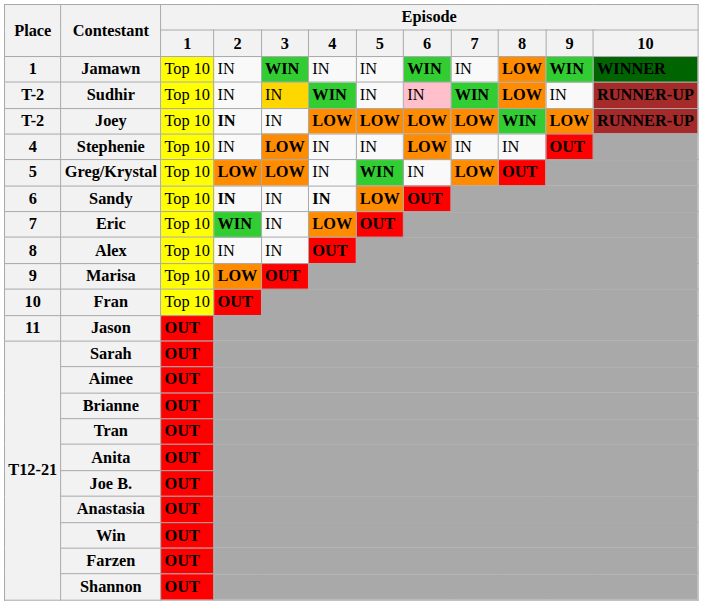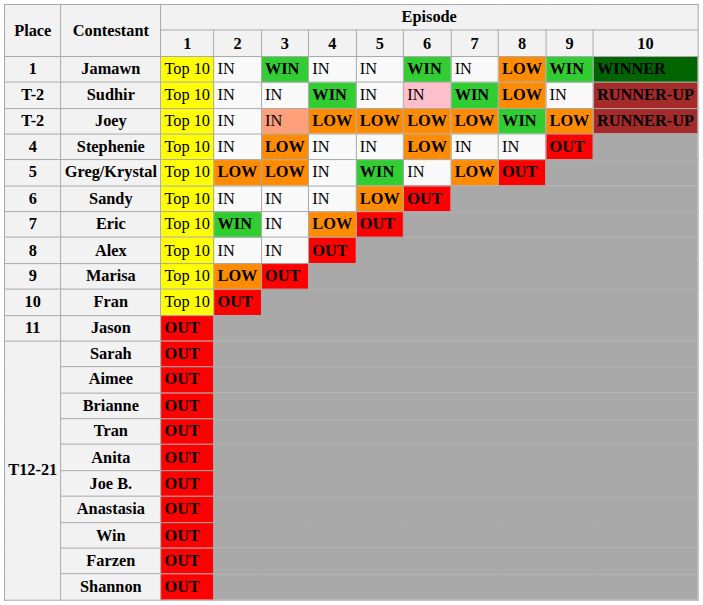(274, 95) gold background -> (274, 95) no background
(227, 120) bold -> (226, 120) normal
(274, 120) no background -> (274, 120) lightsalmon background
(227, 198) bold -> (226, 198) normal
(321, 198) bold -> (321, 198) normal
